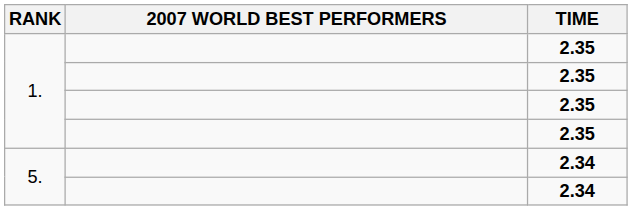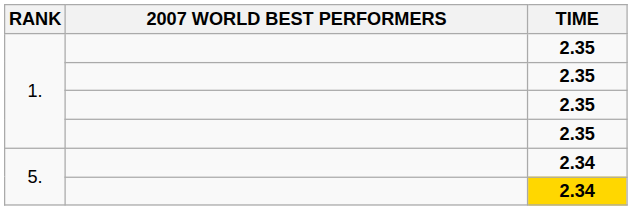(577, 191) no background -> (577, 191) gold background
